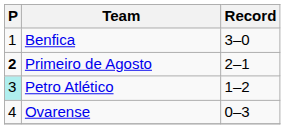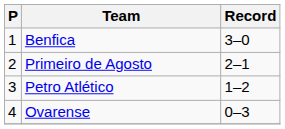(12, 64) bold -> (12, 64) normal
(12, 87) paleturquoise background -> (12, 87) no background
